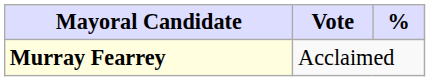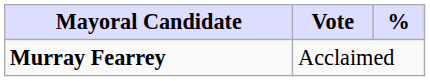(88, 57) lightyellow background -> (88, 57) no background
